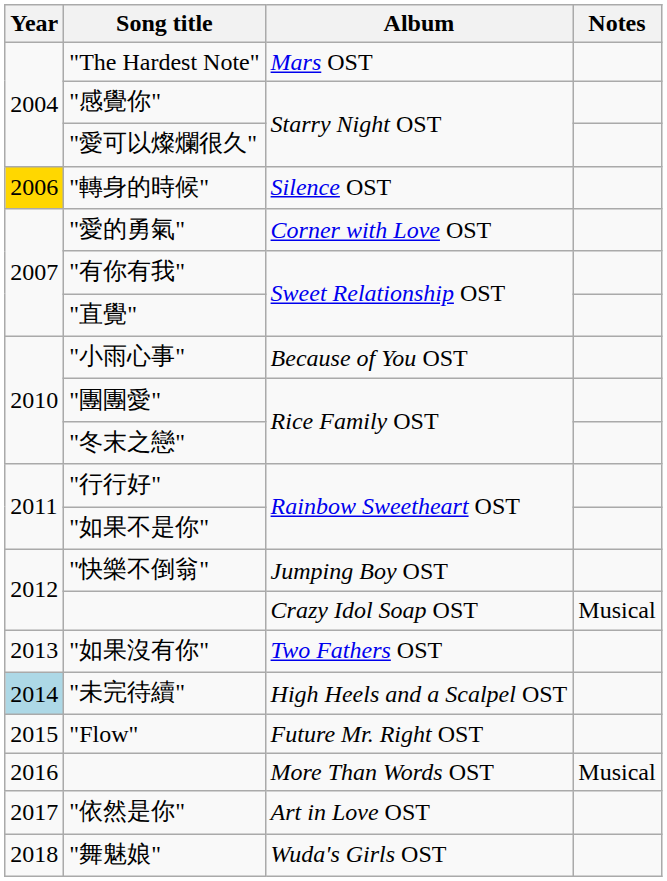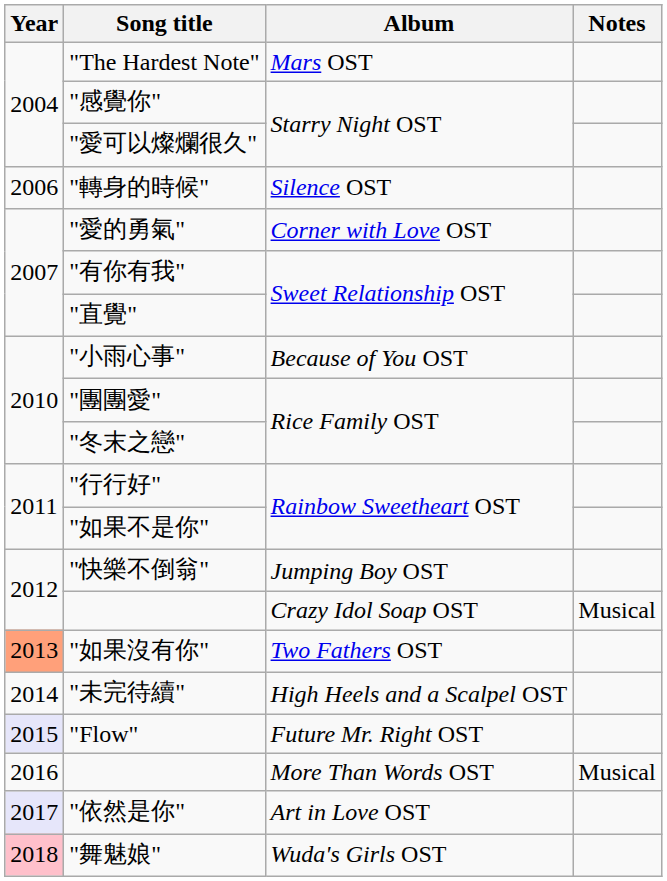(34, 187) gold background -> (34, 187) no background
(34, 650) no background -> (34, 650) lightsalmon background
(34, 693) lightblue background -> (34, 693) no background
(34, 733) no background -> (34, 733) lavender background
(34, 811) no background -> (34, 811) lavender background
(34, 854) no background -> (34, 854) pink background
